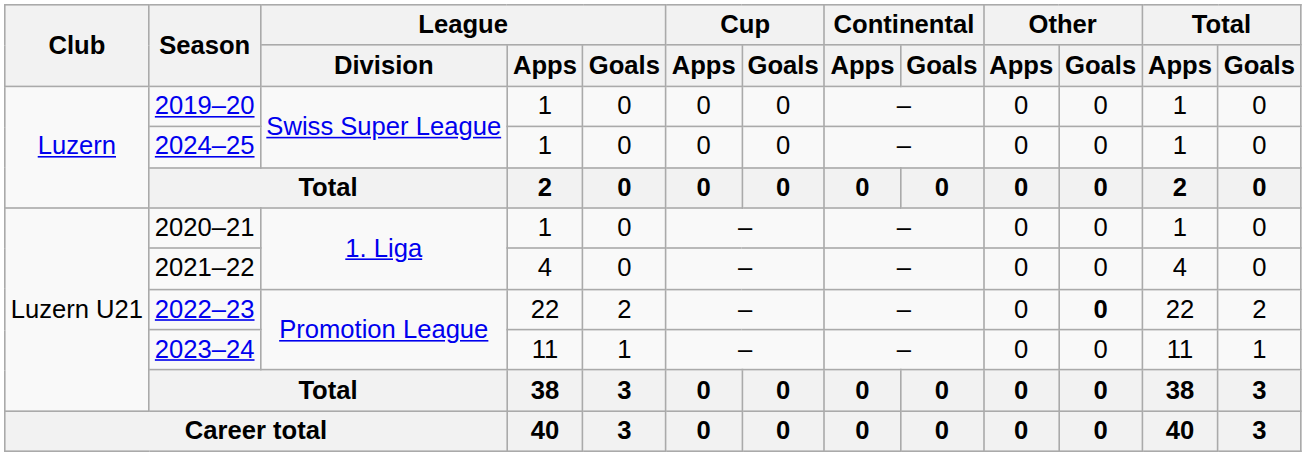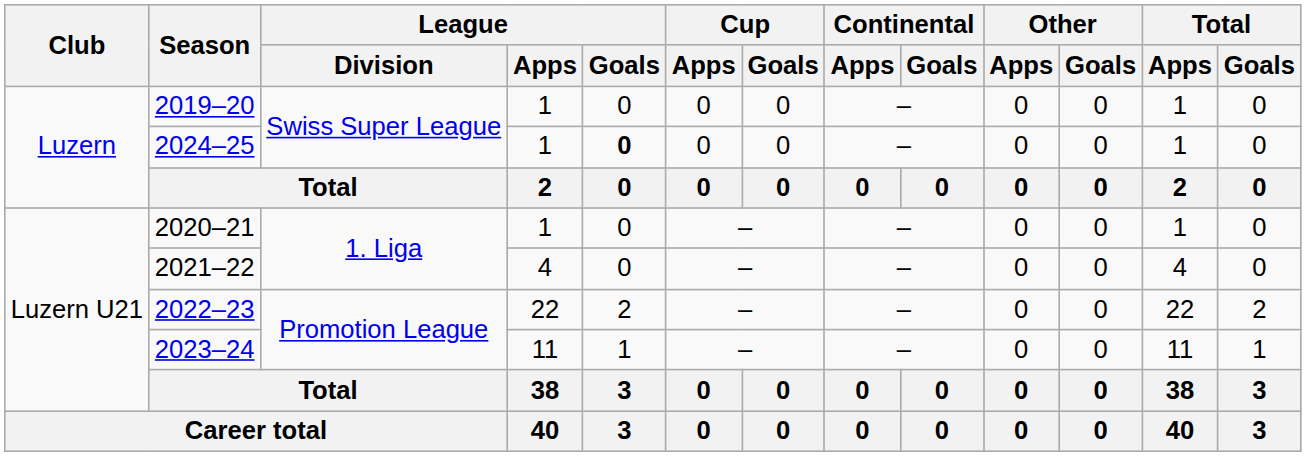(624, 146) normal -> (624, 146) bold
(1101, 308) bold -> (1101, 308) normal
